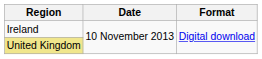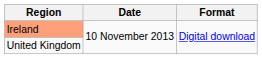(23, 29) no background -> (23, 29) lightsalmon background
(44, 45) khaki background -> (44, 45) no background
